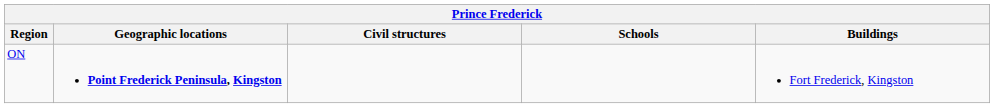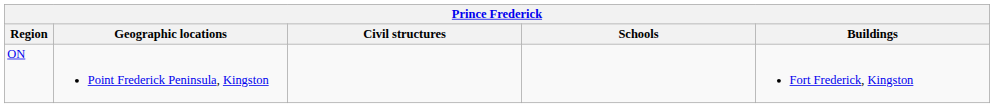(171, 80) bold -> (171, 80) normal
